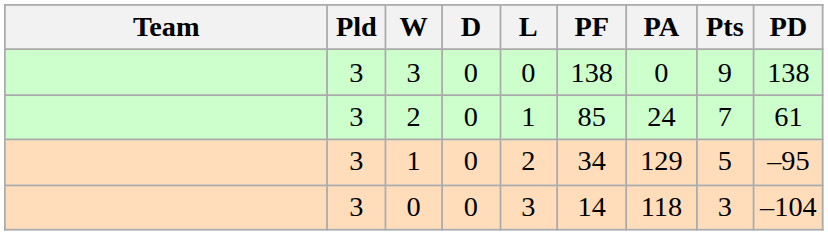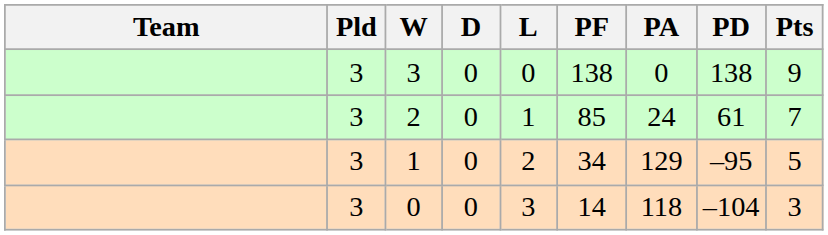columns swapped: (788, 26) <-> (725, 26)
